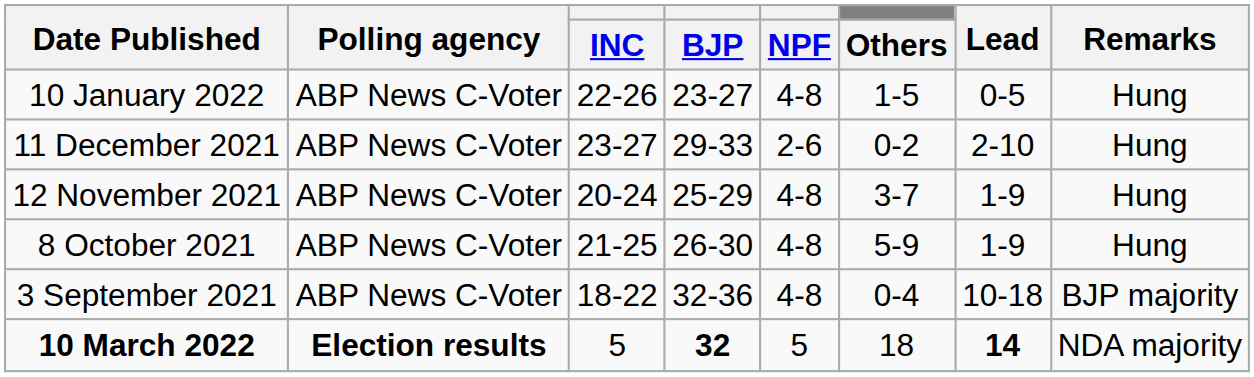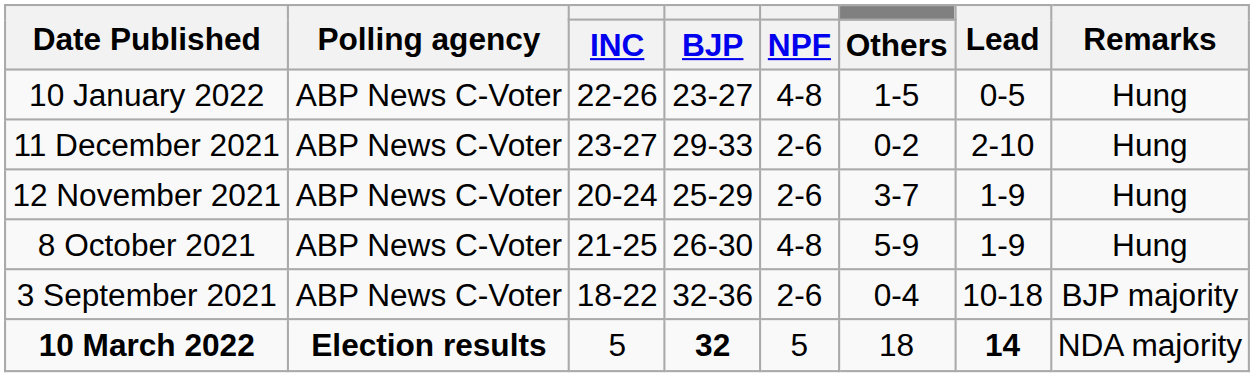(799, 195) 4-8 -> (799, 195) 2-6
(799, 295) 4-8 -> (799, 295) 2-6
